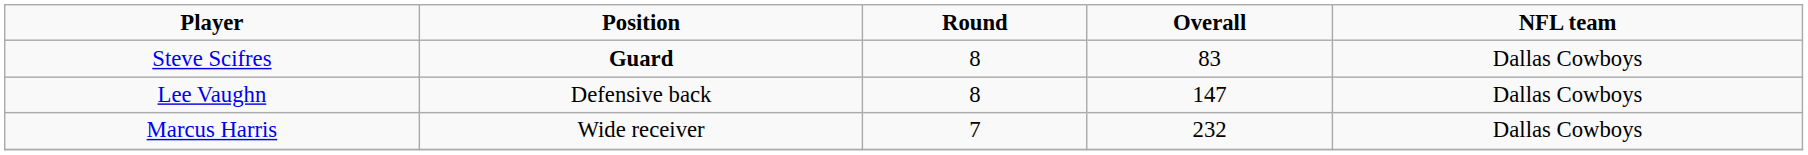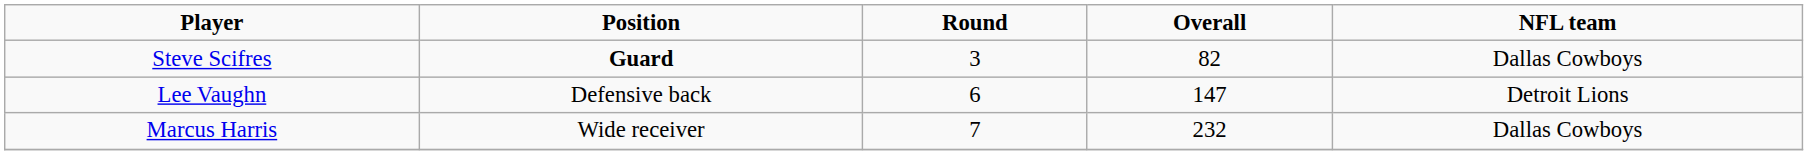(975, 58) 8 -> (975, 58) 3
(1210, 58) 83 -> (1210, 58) 82
(975, 94) 8 -> (975, 94) 6
(1568, 94) Dallas Cowboys -> (1568, 94) Detroit Lions
